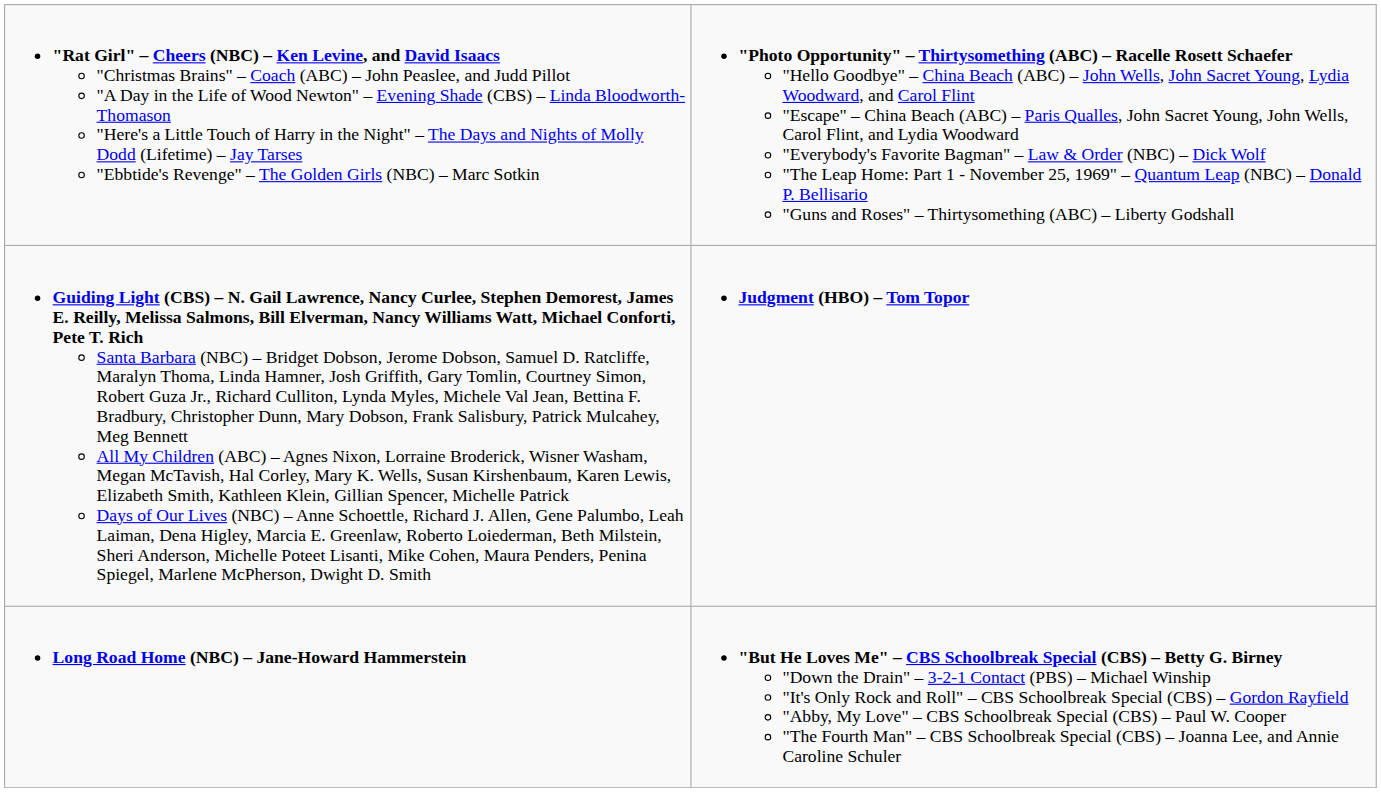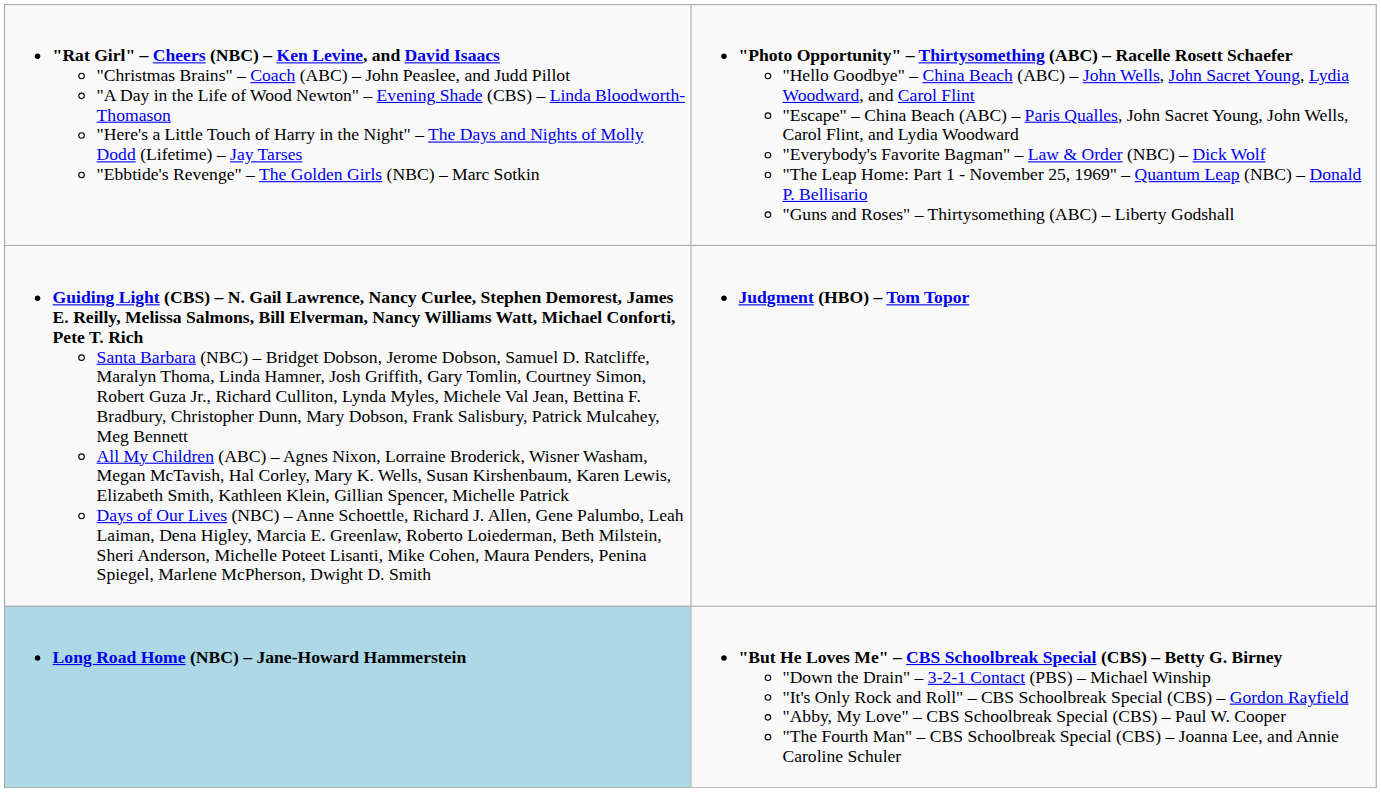(347, 657) no background -> (347, 657) lightblue background
